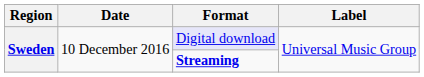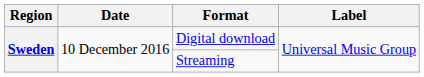(226, 38) lavender background -> (226, 38) no background
(207, 60) bold -> (205, 60) normal
